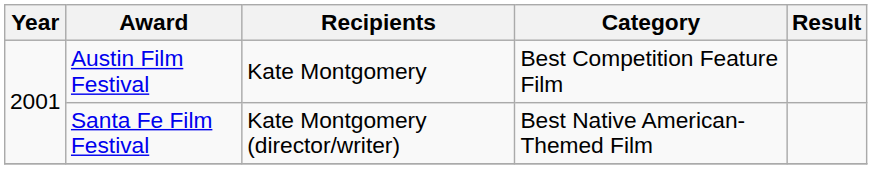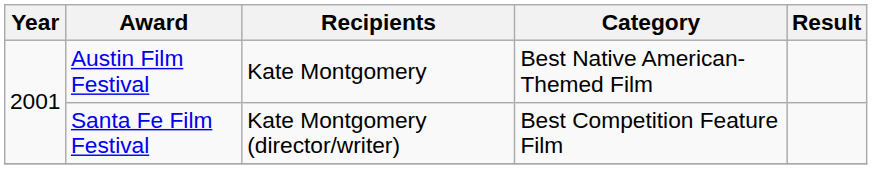(649, 71) Best Competition Feature Film -> (633, 71) Best Native American-Themed Film
(633, 132) Best Native American-Themed Film -> (649, 132) Best Competition Feature Film
